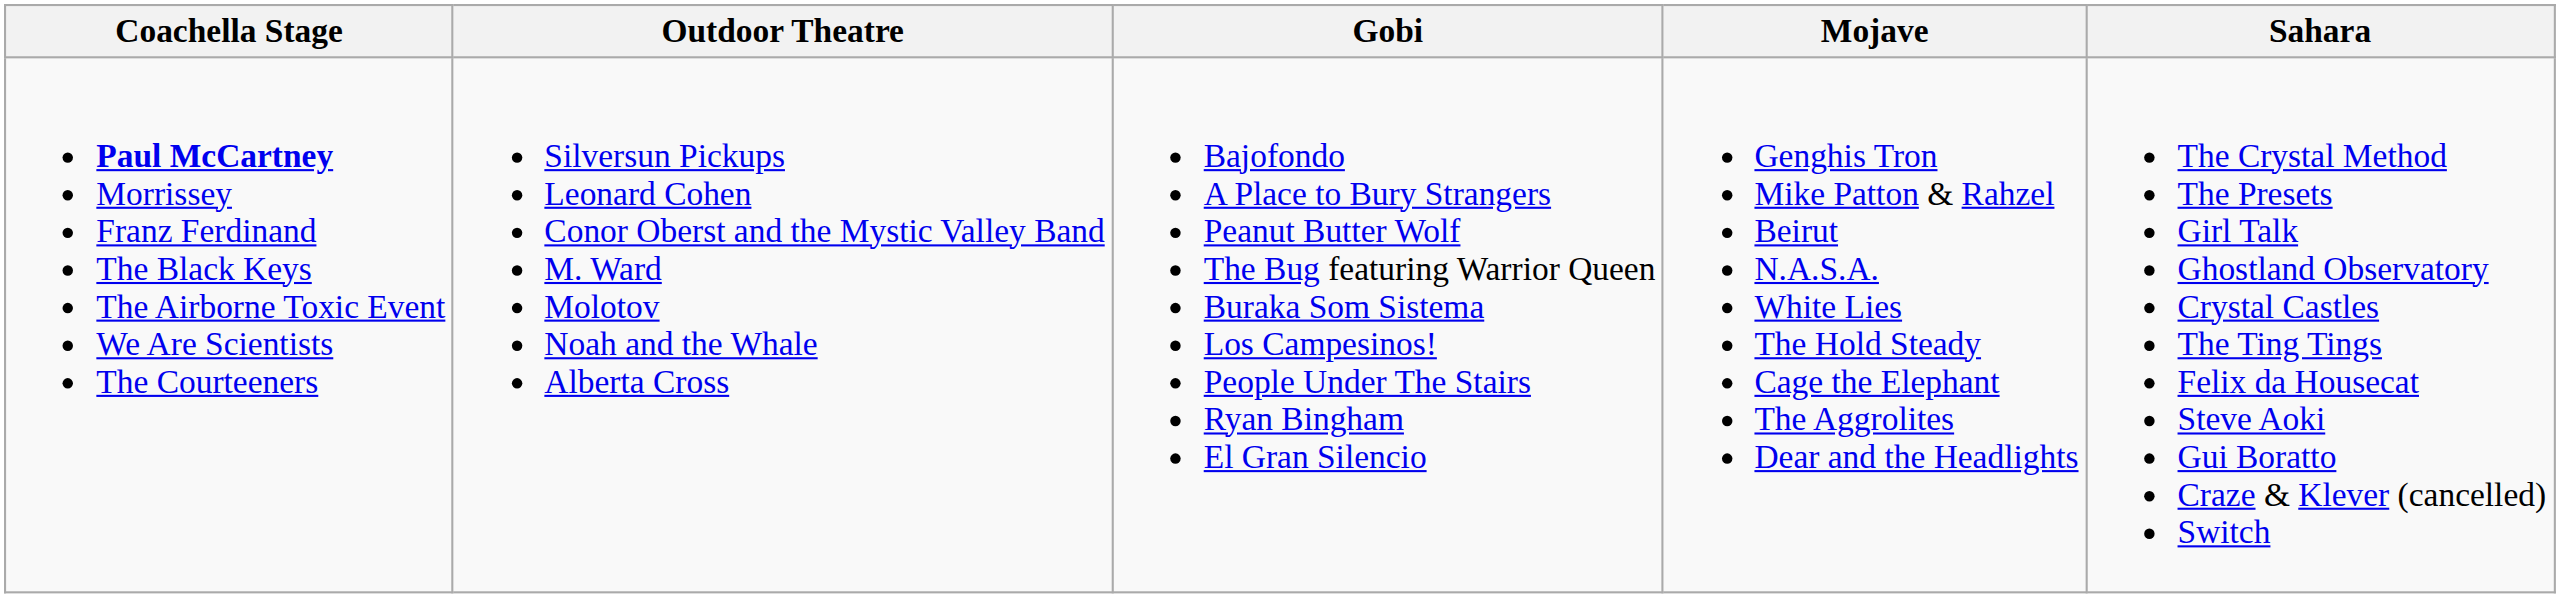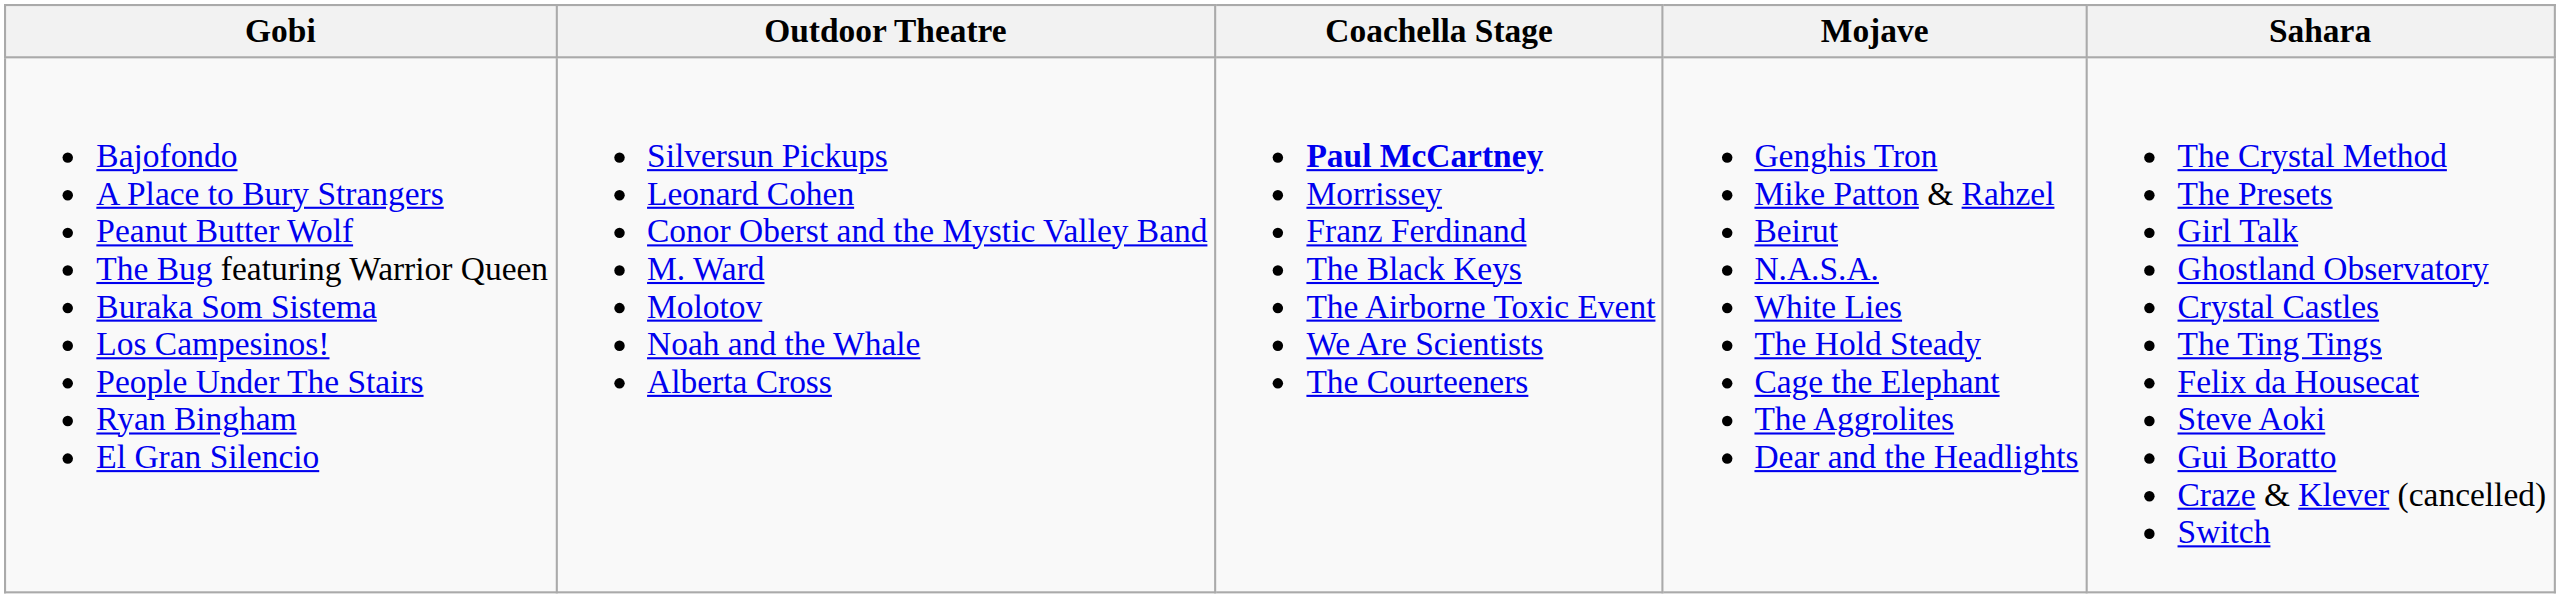columns swapped: (229, 31) <-> (1388, 31)
